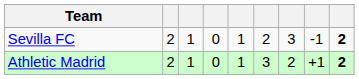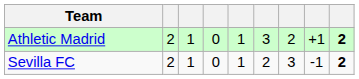rows swapped: (57, 62) <-> (41, 39)
